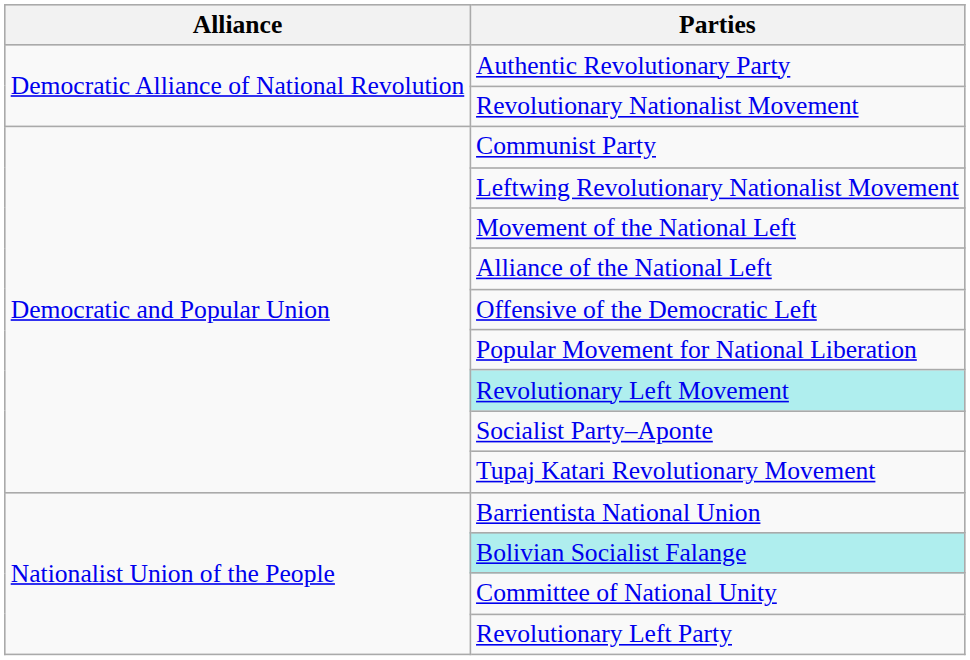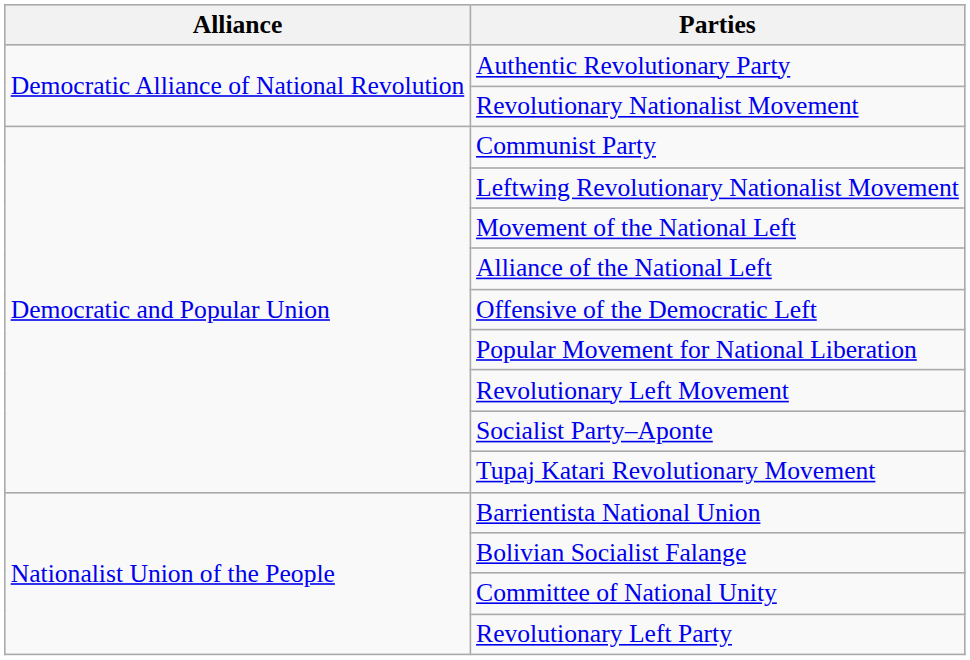(632, 390) paleturquoise background -> (632, 390) no background
(611, 552) paleturquoise background -> (611, 552) no background
